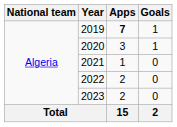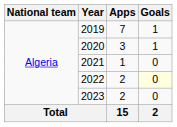(122, 29) bold -> (122, 29) normal
(155, 79) no background -> (155, 79) lightyellow background
